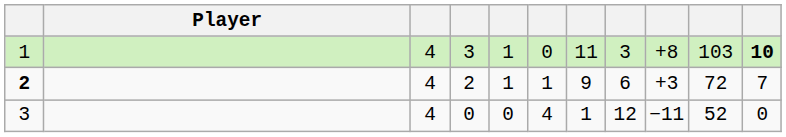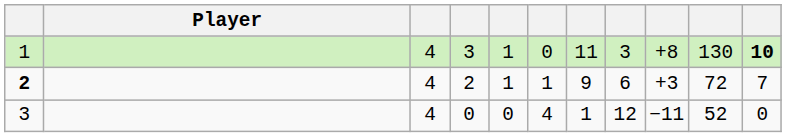(716, 52) 103 -> (716, 52) 130
